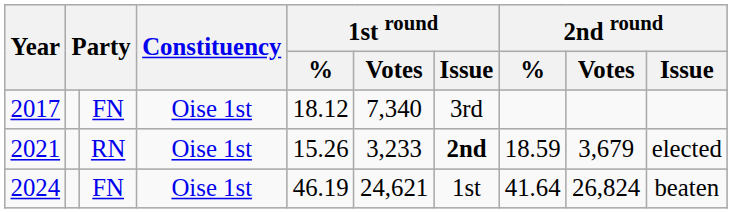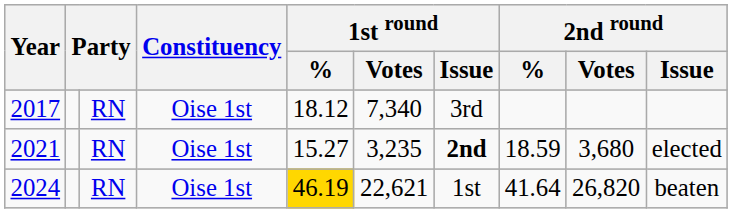(108, 109) FN -> (108, 109) RN
(321, 148) 15.26 -> (321, 148) 15.27
(394, 148) 3,233 -> (394, 148) 3,235
(606, 148) 3,679 -> (606, 148) 3,680
(108, 188) FN -> (108, 188) RN
(321, 188) no background -> (321, 188) gold background
(394, 188) 24,621 -> (394, 188) 22,621
(606, 188) 26,824 -> (606, 188) 26,820
